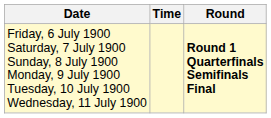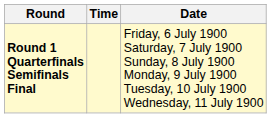columns swapped: (77, 14) <-> (225, 14)
